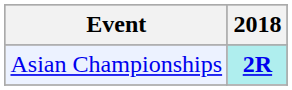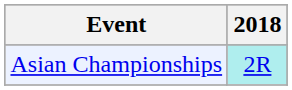(257, 64) bold -> (257, 64) normal
